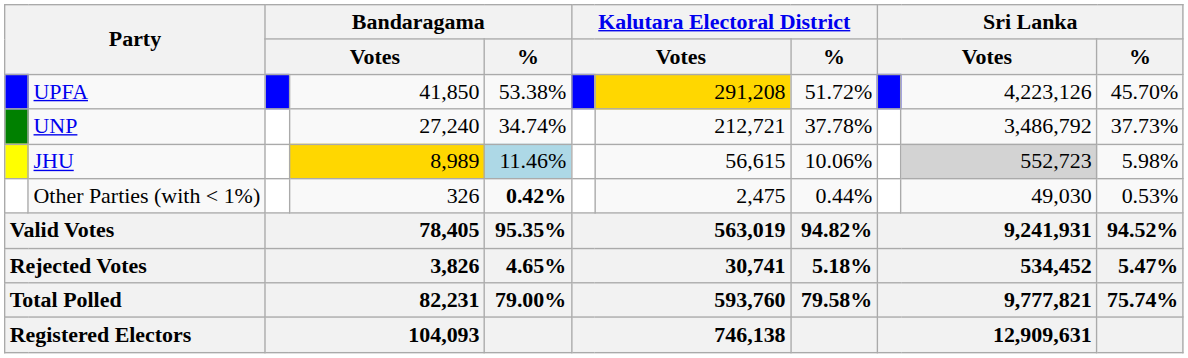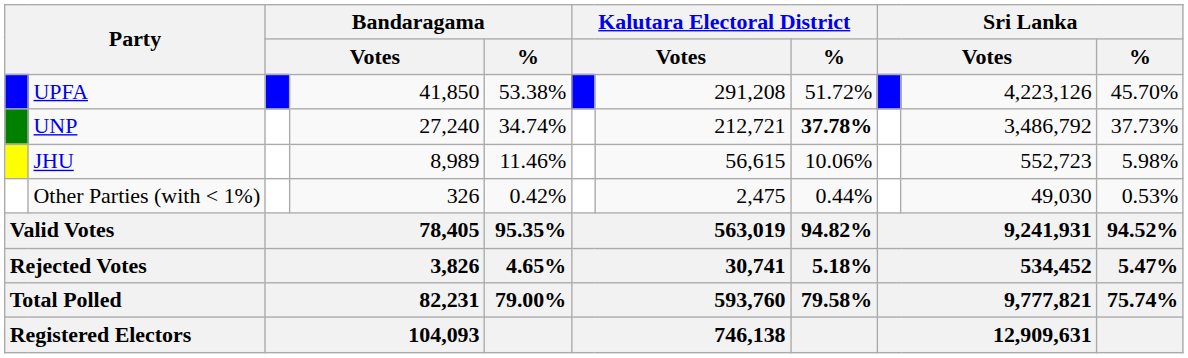(750, 91) gold background -> (750, 91) no background
(838, 126) normal -> (837, 126) bold
(455, 160) gold background -> (455, 160) no background
(533, 160) lightblue background -> (533, 160) no background
(1056, 160) lightgrey background -> (1056, 160) no background
(536, 195) bold -> (538, 195) normal
